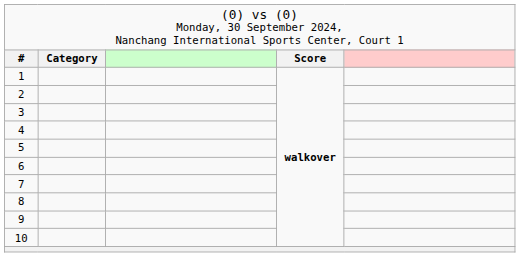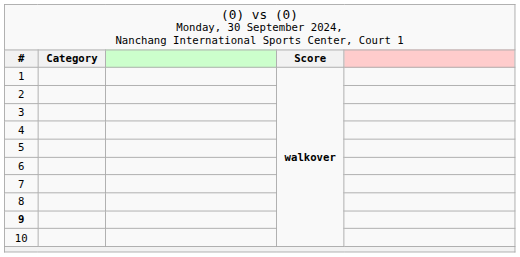(21, 219) normal -> (21, 219) bold
